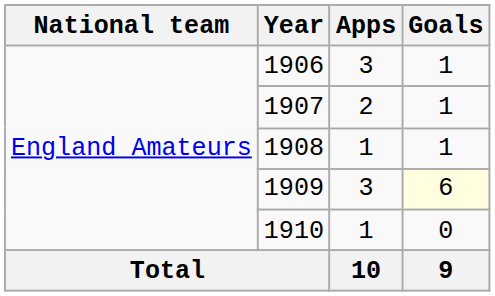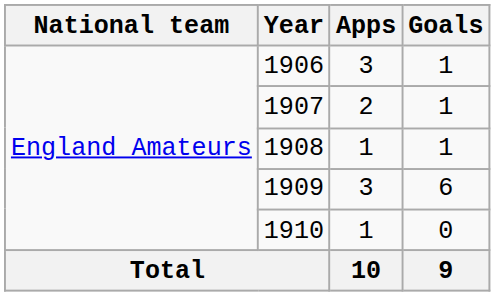(446, 189) lightyellow background -> (446, 189) no background
